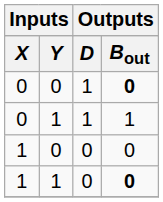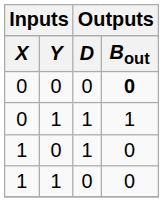(87, 87) 1 -> (87, 87) 0
(87, 150) 0 -> (87, 150) 1
(130, 181) bold -> (130, 181) normal
